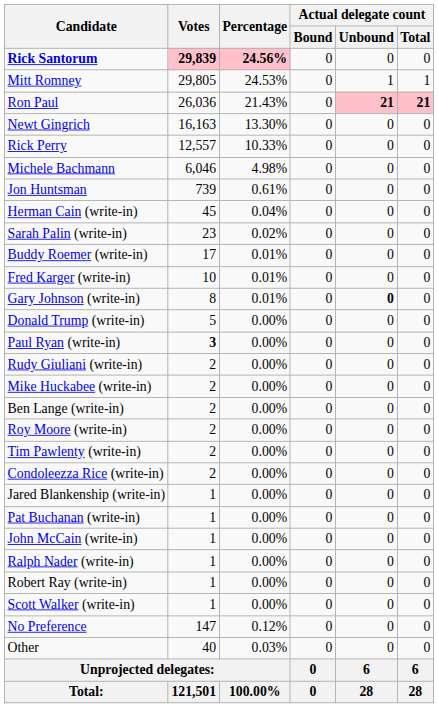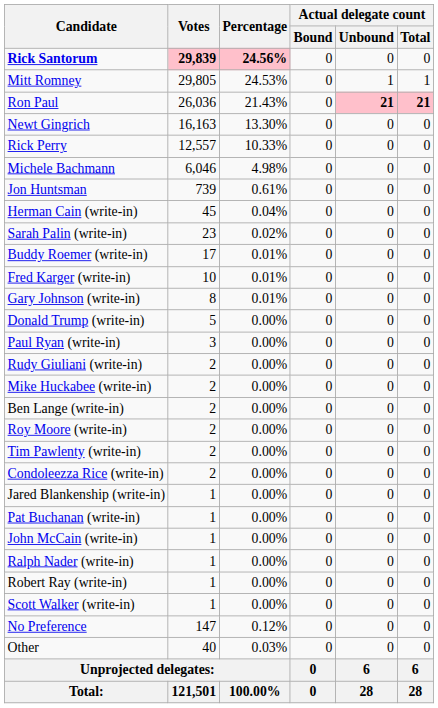(390, 299) bold -> (390, 299) normal
(213, 342) bold -> (213, 342) normal
